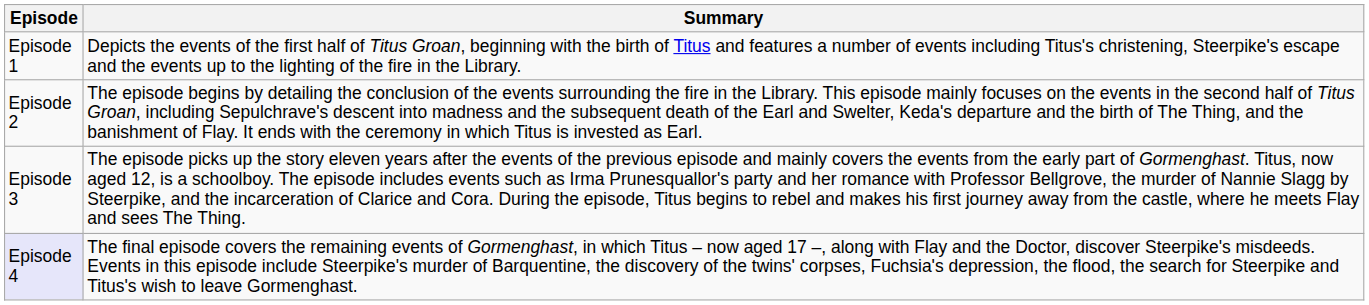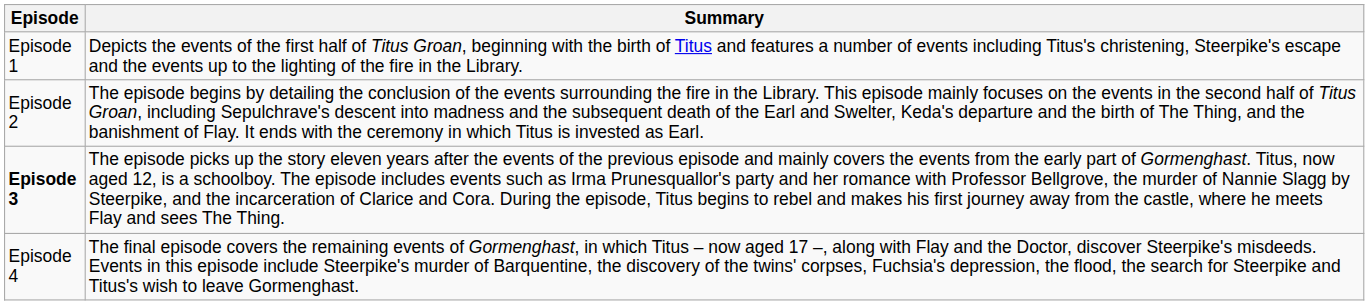(40, 189) normal -> (42, 189) bold
(40, 266) lavender background -> (40, 266) no background
